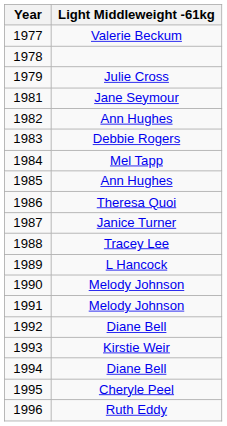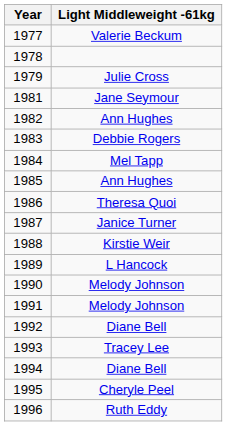(136, 243) Tracey Lee -> (136, 243) Kirstie Weir
(136, 347) Kirstie Weir -> (136, 347) Tracey Lee
